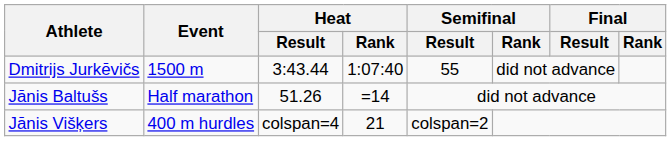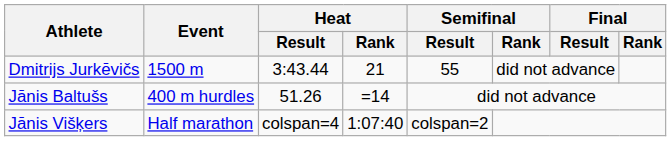(375, 70) 1:07:40 -> (375, 70) 21
(200, 97) Half marathon -> (201, 97) 400 m hurdles
(201, 123) 400 m hurdles -> (200, 123) Half marathon
(375, 123) 21 -> (375, 123) 1:07:40
